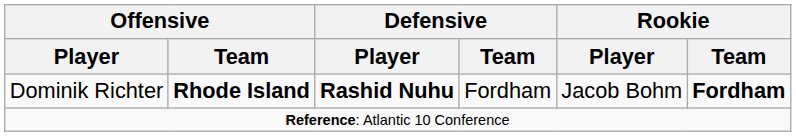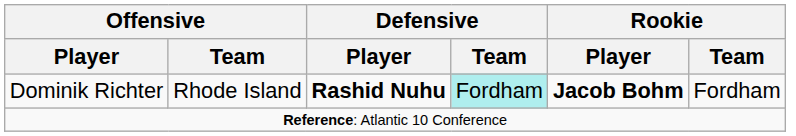(242, 90) bold -> (237, 90) normal
(508, 90) no background -> (499, 90) paleturquoise background
(622, 90) normal -> (618, 90) bold
(739, 90) bold -> (737, 90) normal
